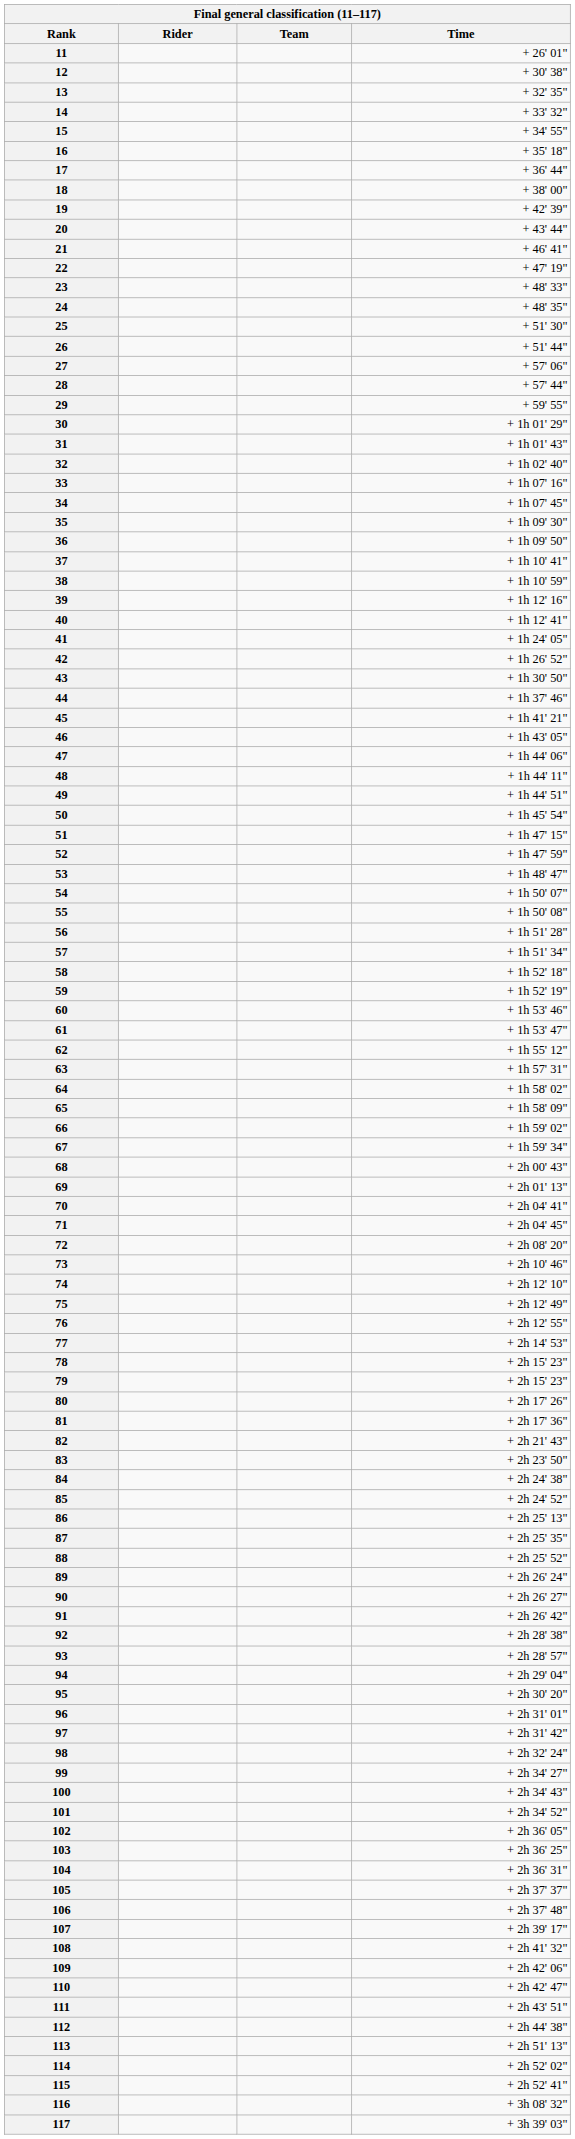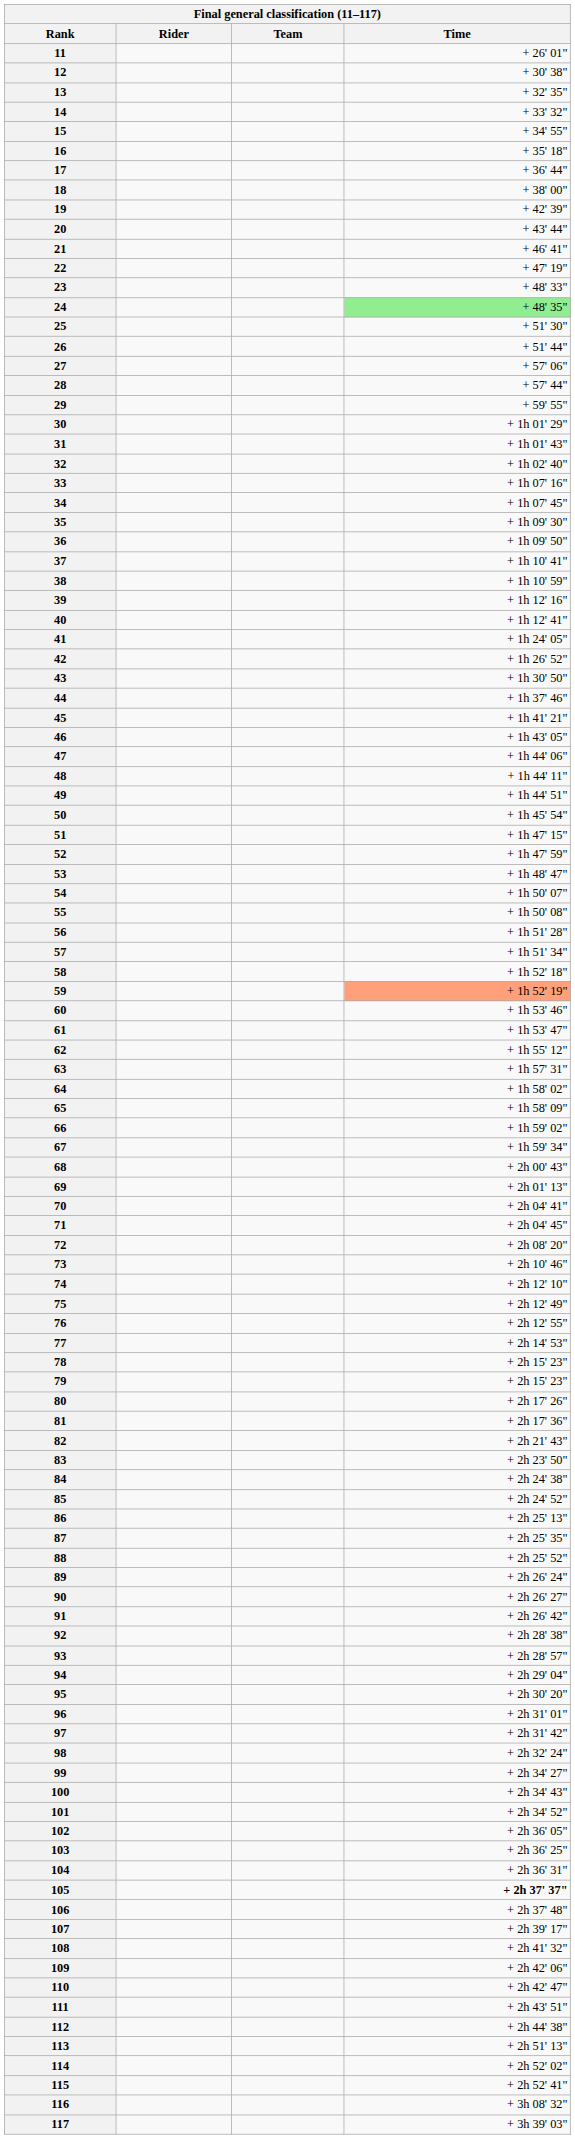(545, 307) no background -> (545, 307) lightgreen background
(537, 991) no background -> (537, 991) lightsalmon background
(537, 1889) normal -> (535, 1889) bold
